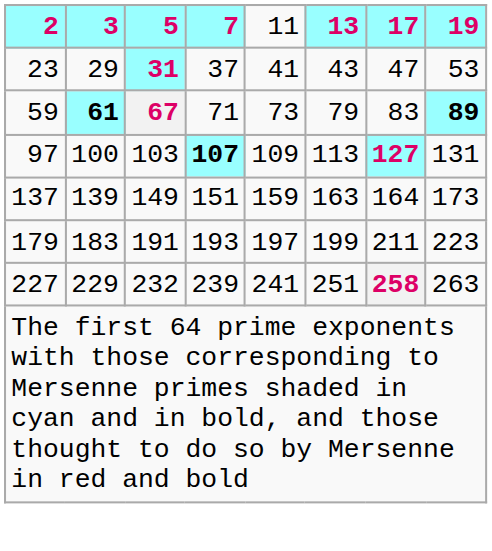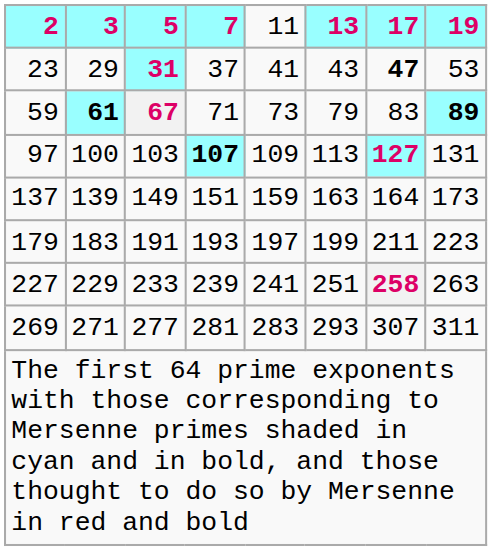(403, 70) normal -> (403, 70) bold
(155, 285) 232 -> (155, 285) 233
+ row: (35, 328)
